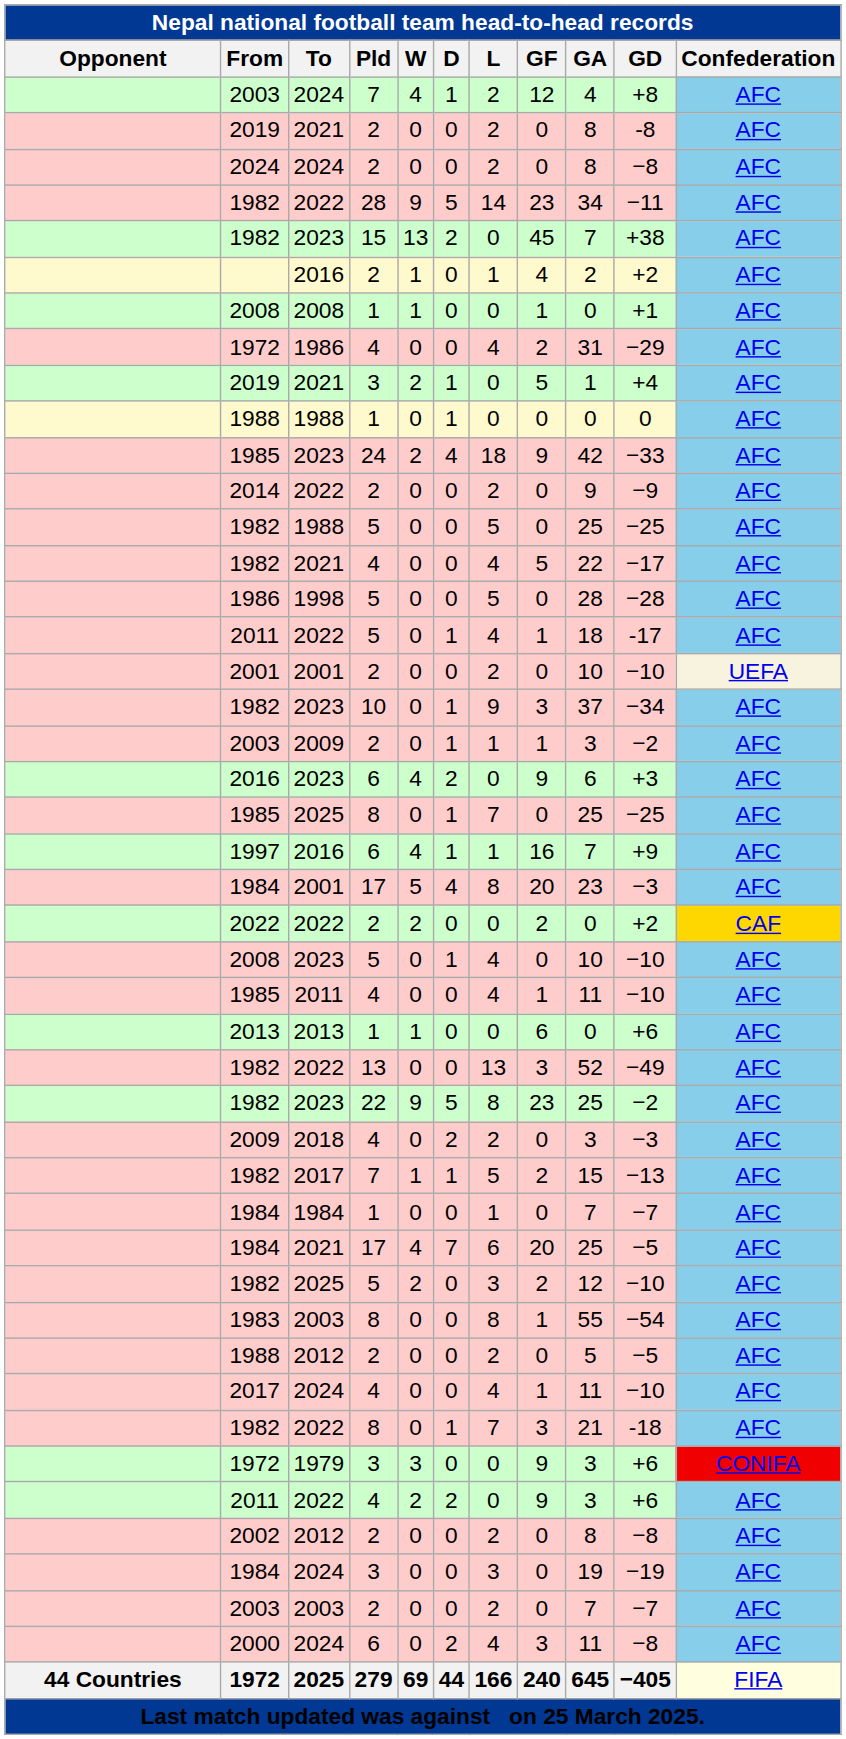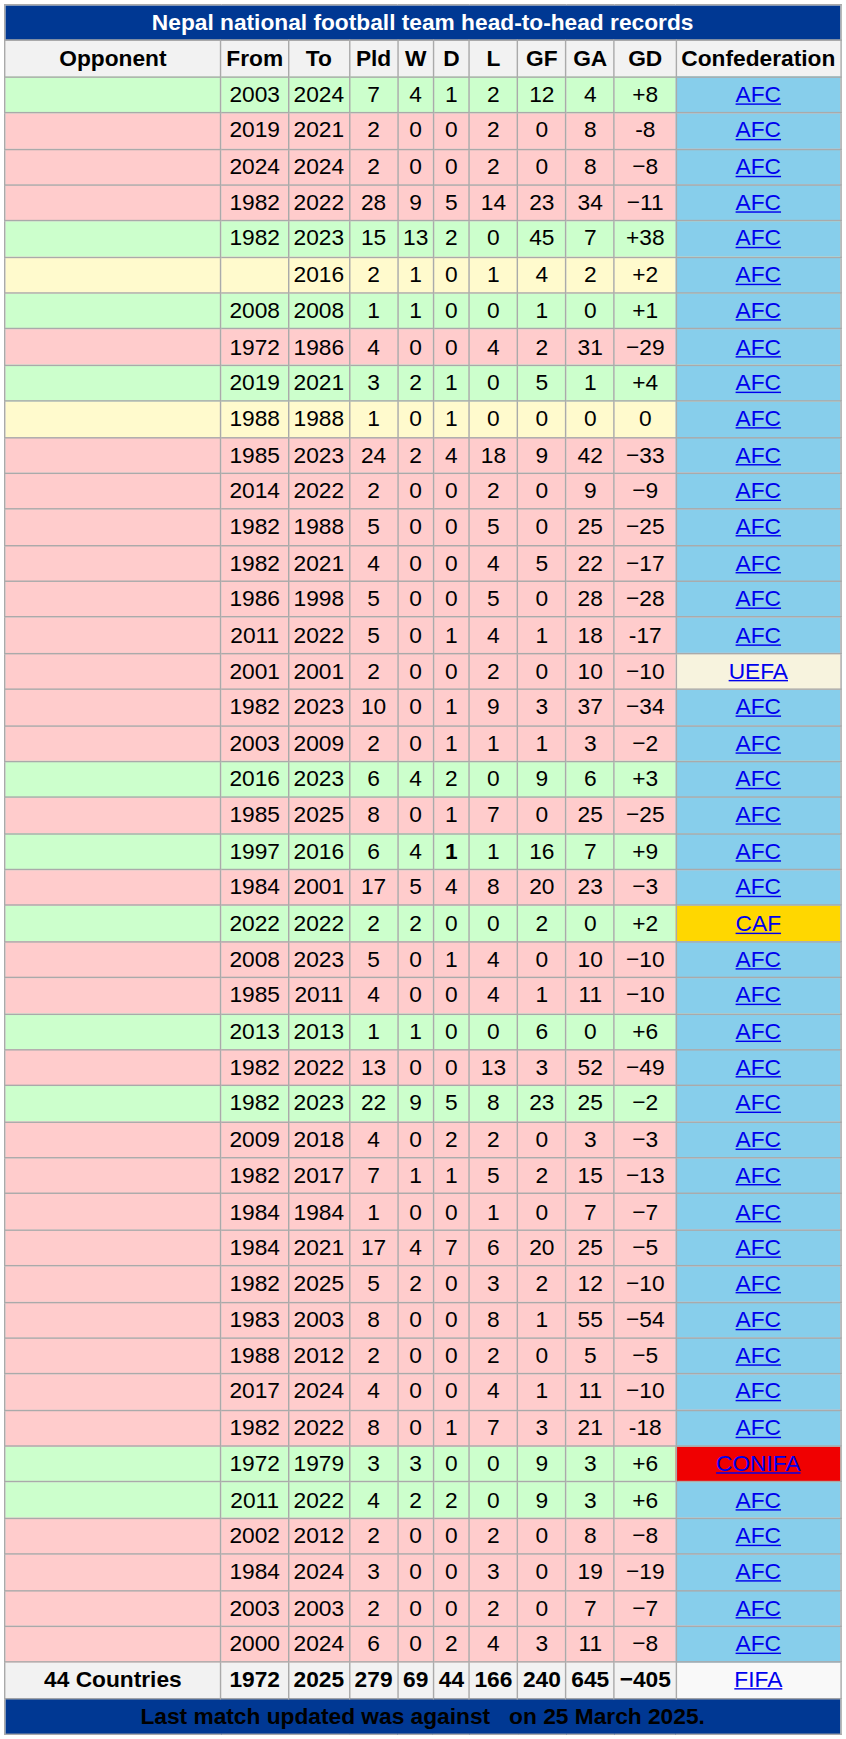(451, 851) normal -> (451, 851) bold
(758, 1680) lightyellow background -> (758, 1680) no background
